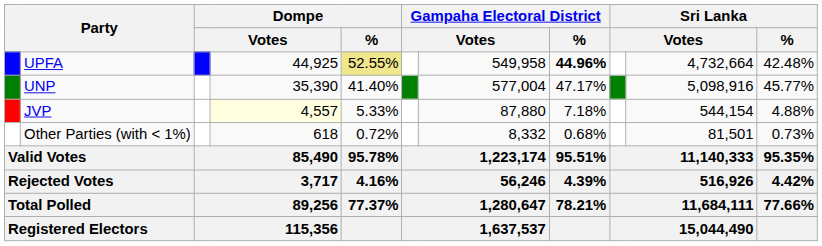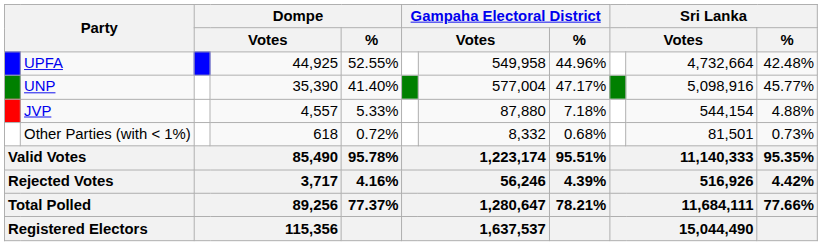(373, 63) khaki background -> (373, 63) no background
(581, 63) bold -> (581, 63) normal
(319, 110) lightyellow background -> (319, 110) no background
